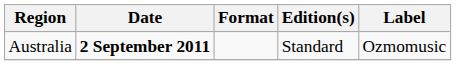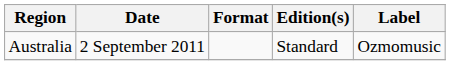(145, 45) bold -> (142, 45) normal
